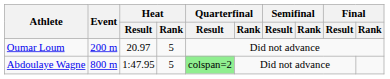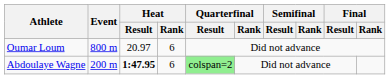(104, 47) 200 m -> (104, 47) 800 m
(171, 47) 5 -> (172, 47) 6
(104, 65) 800 m -> (104, 65) 200 m
(138, 65) normal -> (139, 65) bold
(171, 65) 5 -> (172, 65) 6
